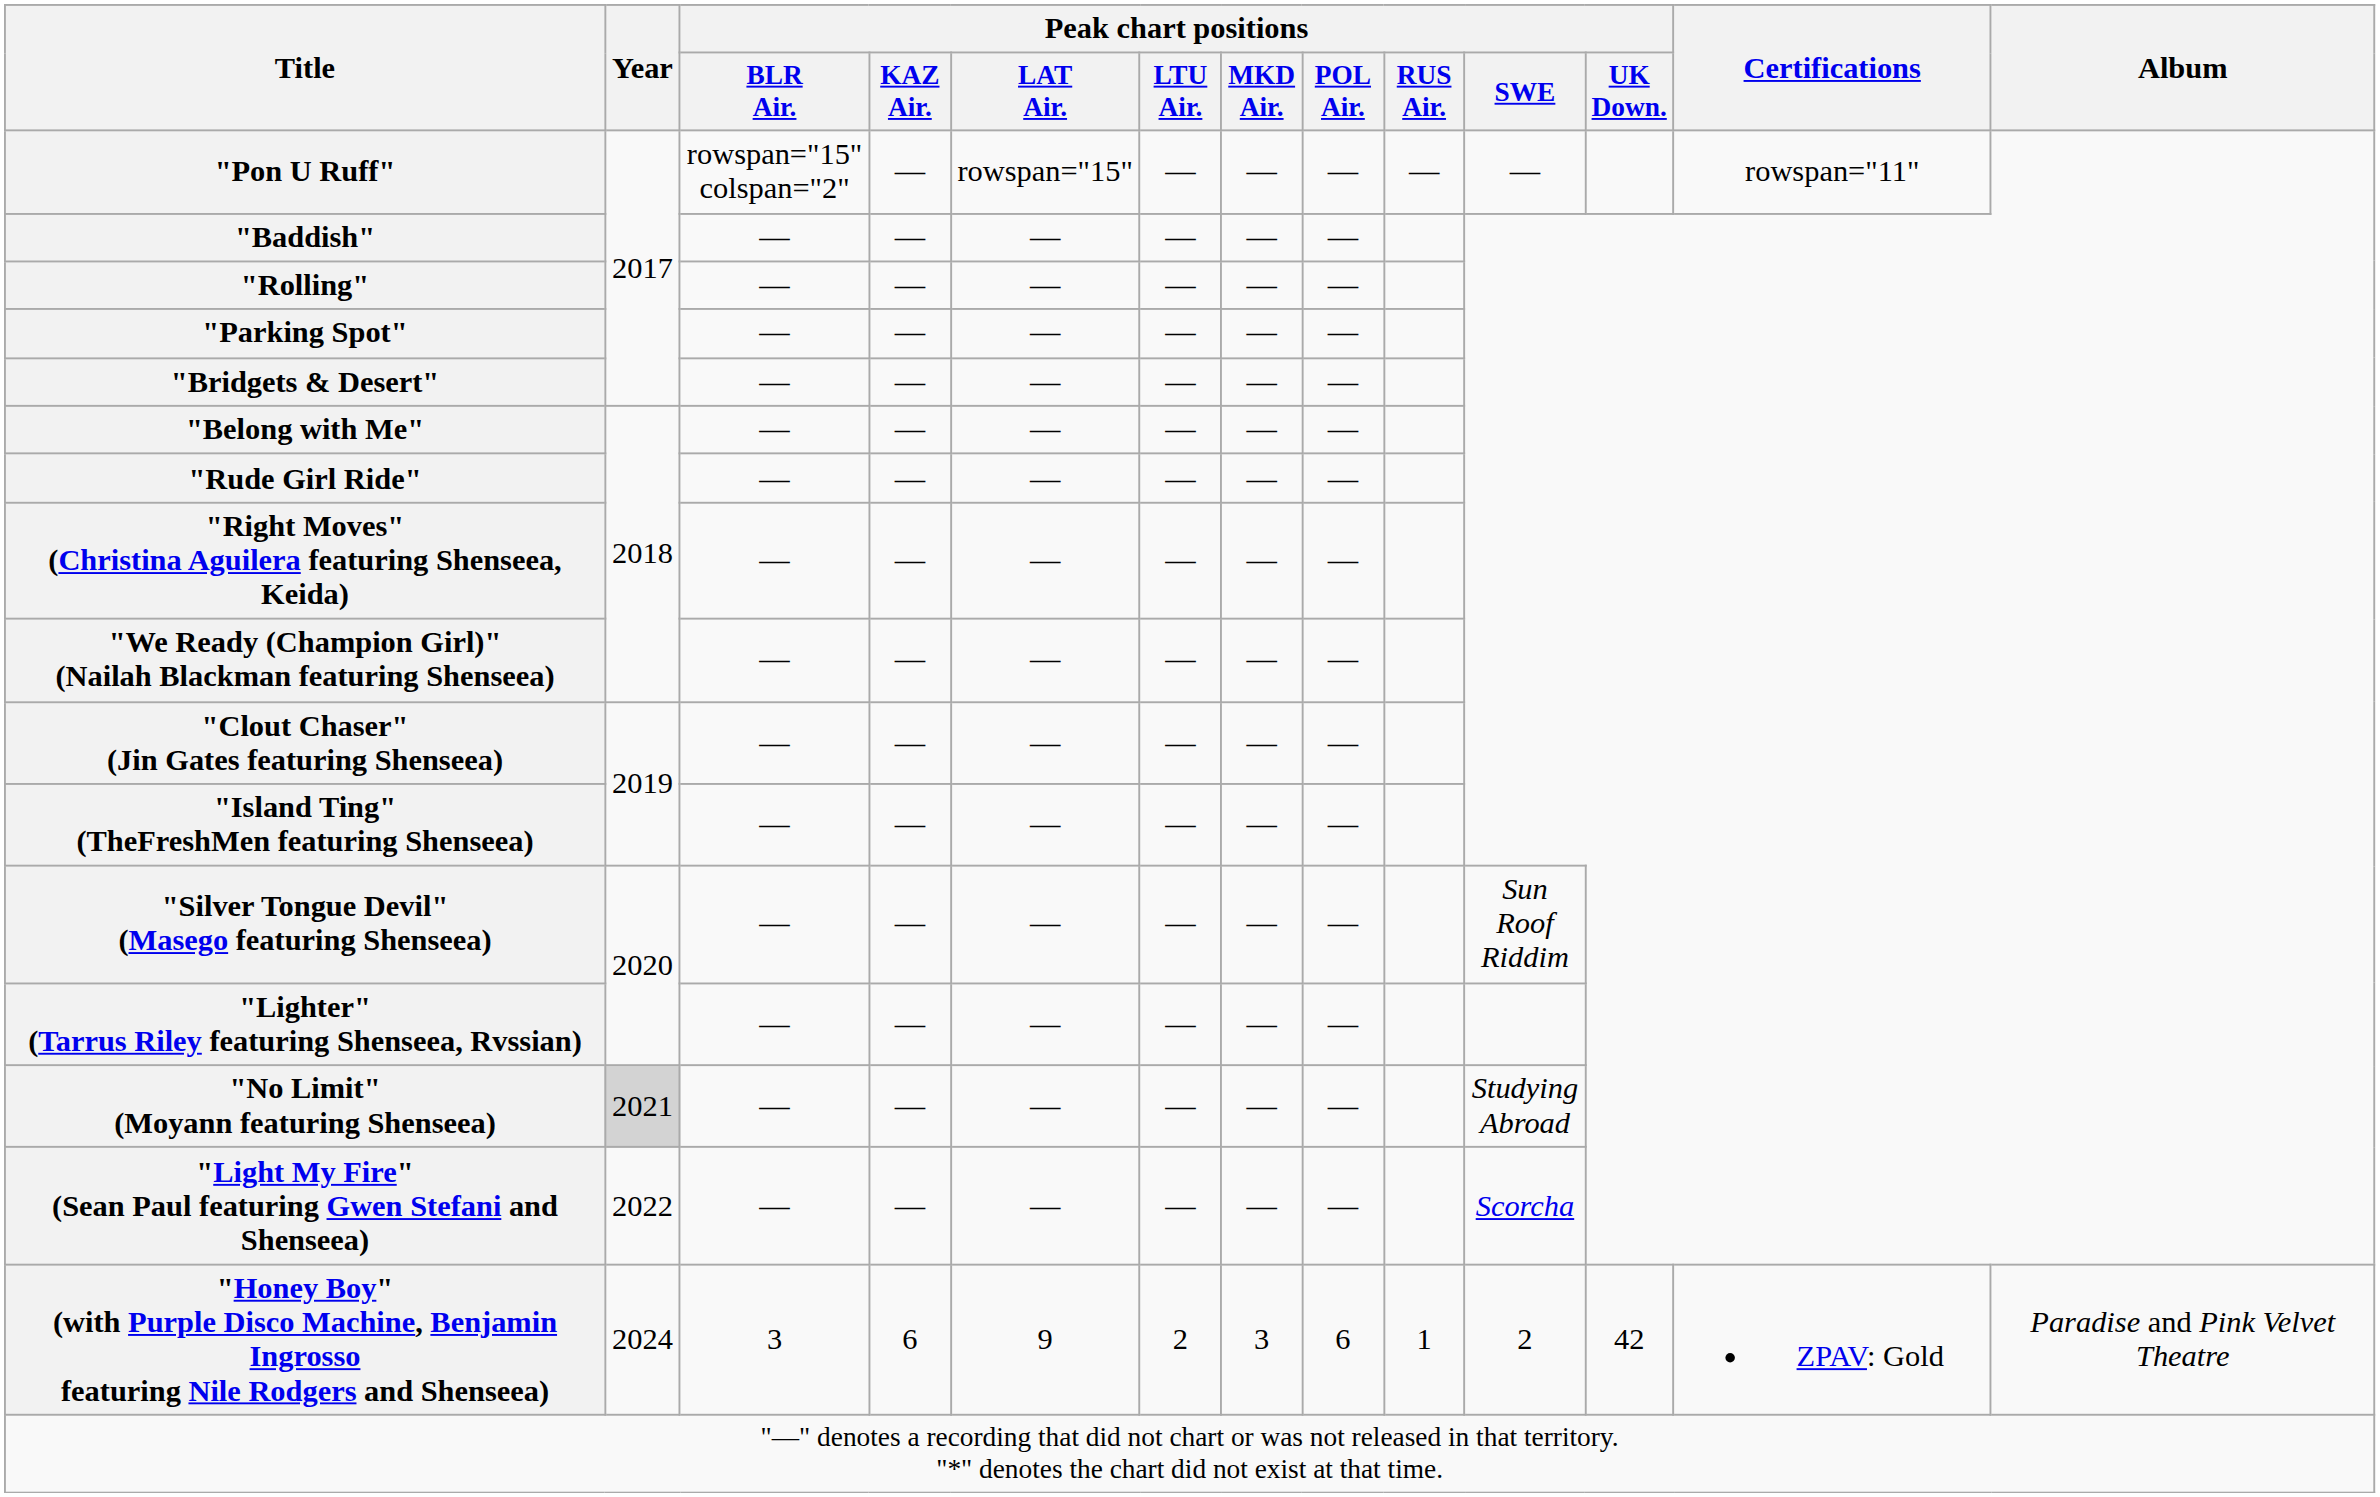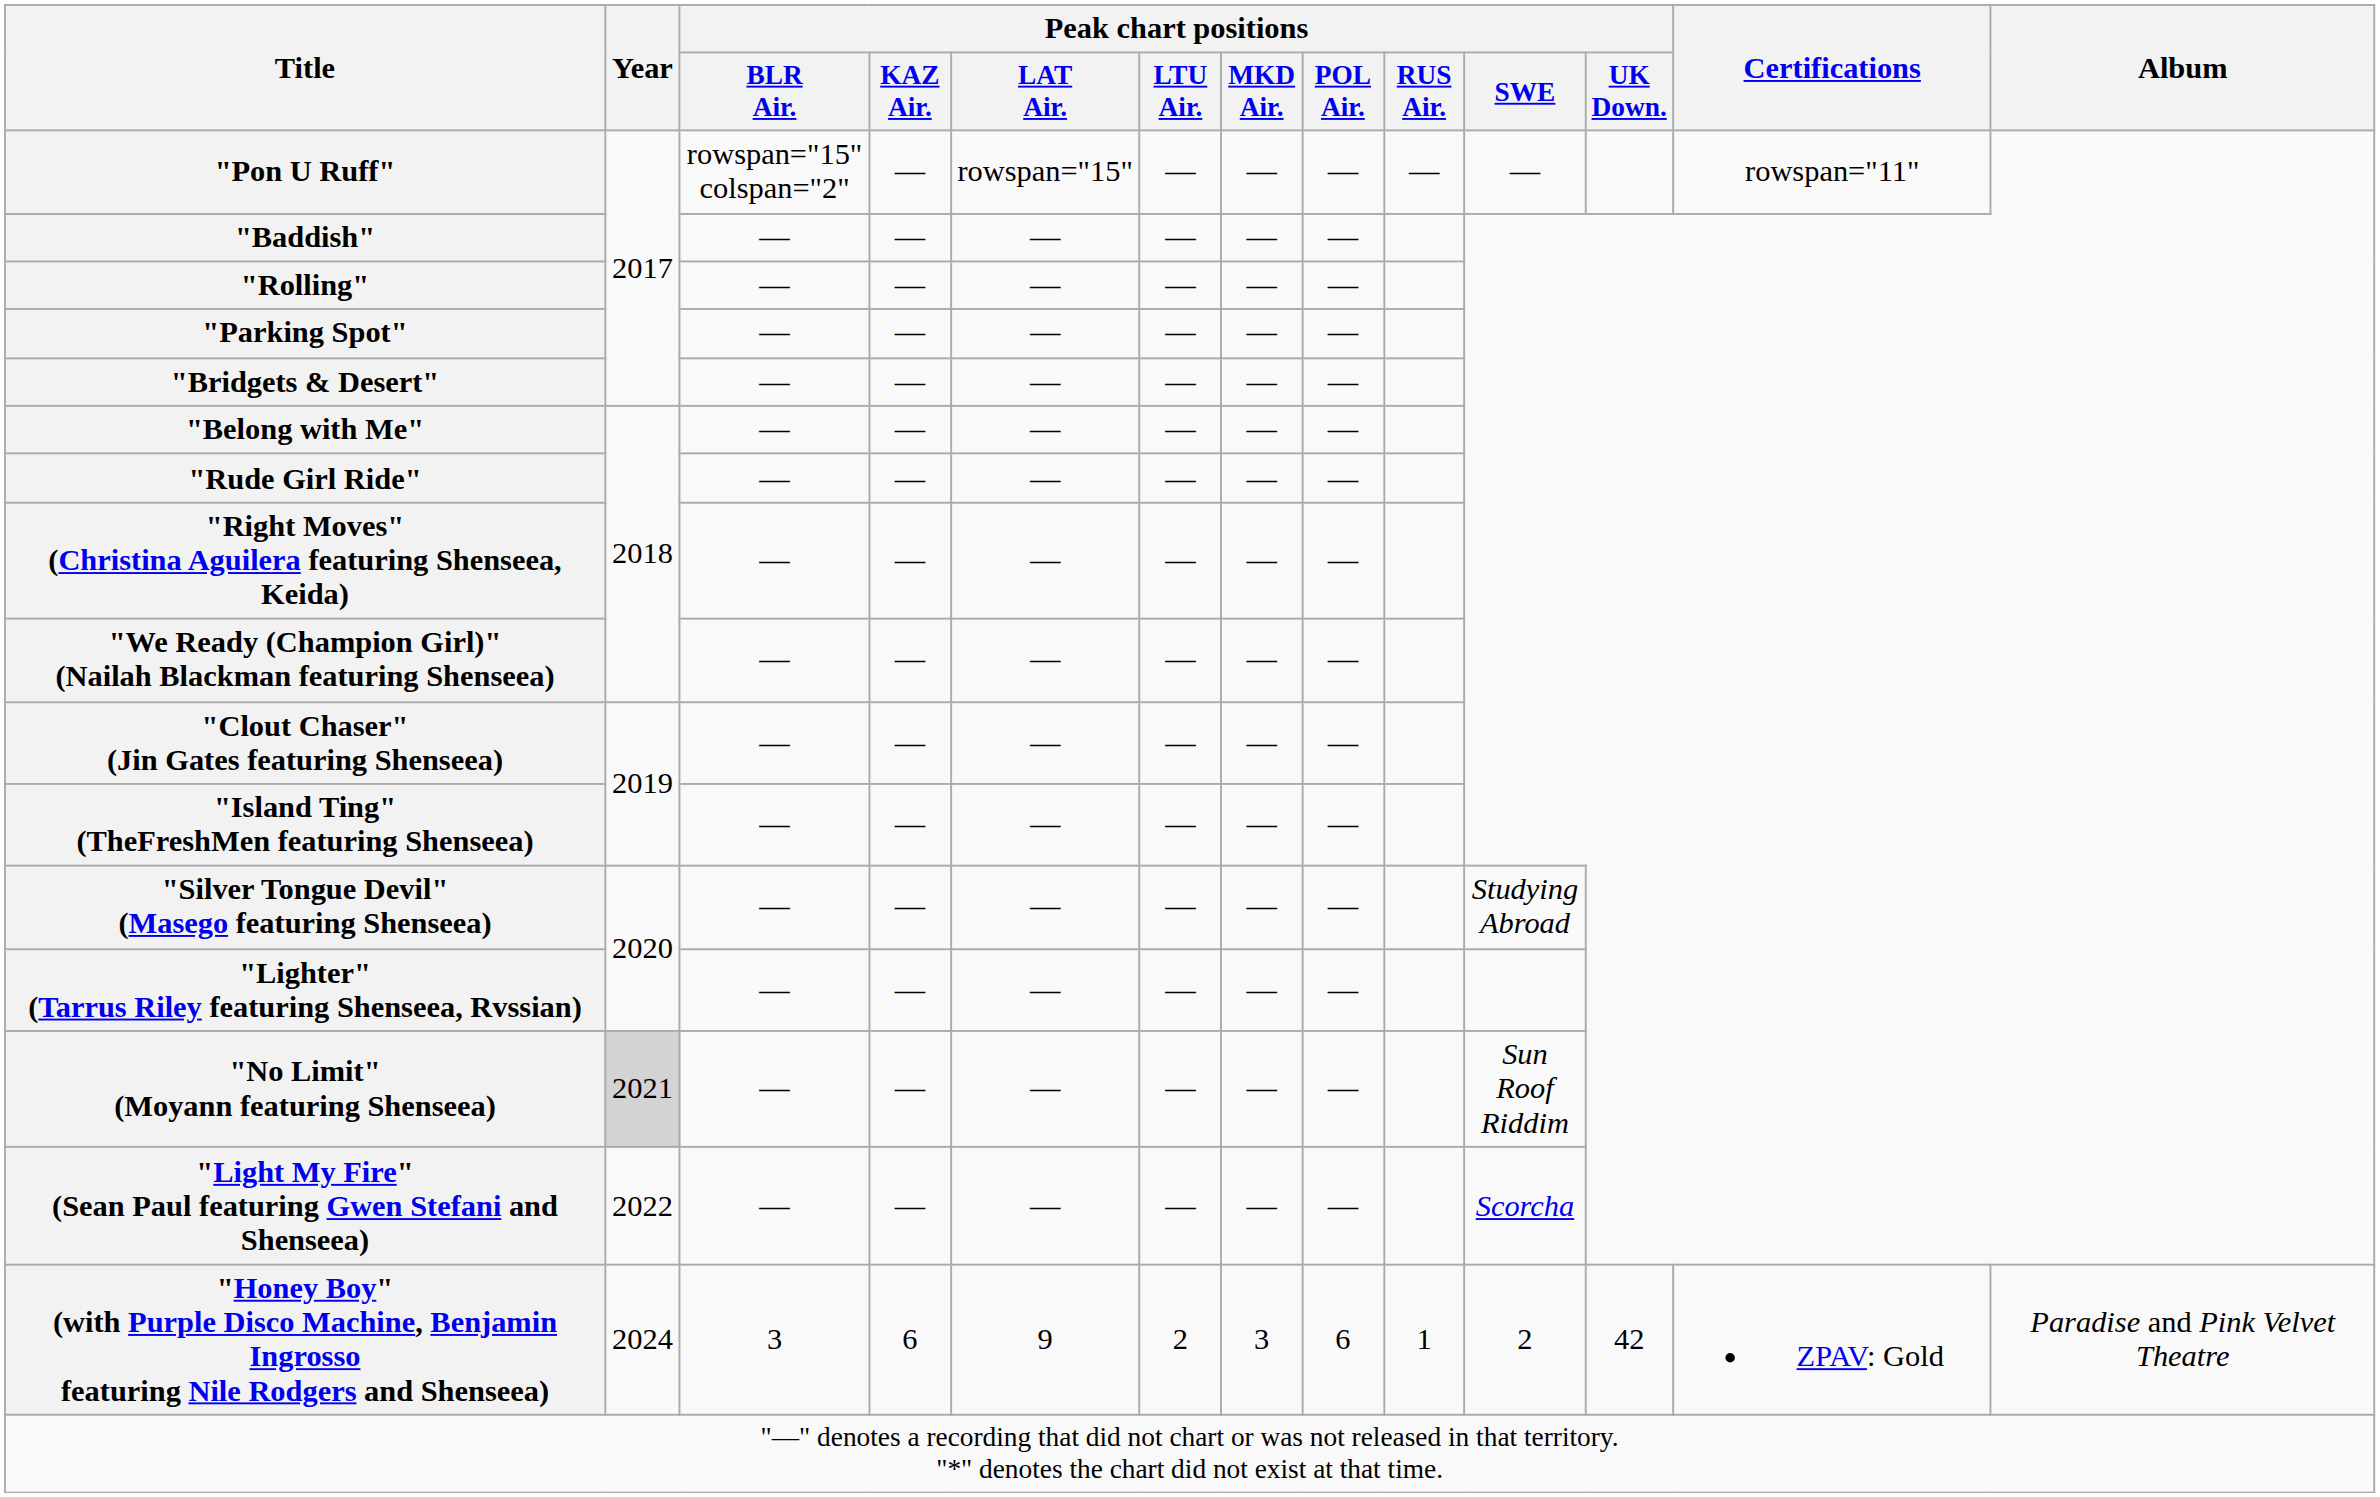(1525, 923) Sun Roof Riddim -> (1525, 906) Studying Abroad
(1525, 1105) Studying Abroad -> (1525, 1088) Sun Roof Riddim
